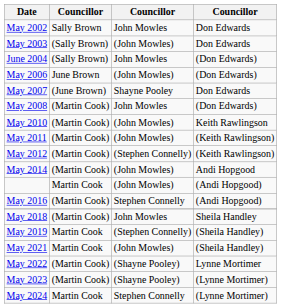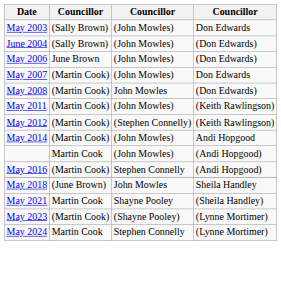- row: (27, 28)
(140, 59) John Mowles -> (144, 43) (John Mowles)
(79, 91) (June Brown) -> (80, 75) (Martin Cook)
(143, 91) Shayne Pooley -> (144, 75) (John Mowles)
- row: (27, 122)
(80, 216) (Martin Cook) -> (79, 185) (June Brown)
- row: (27, 232)
(144, 248) (John Mowles) -> (143, 201) Shayne Pooley
- row: (27, 264)
